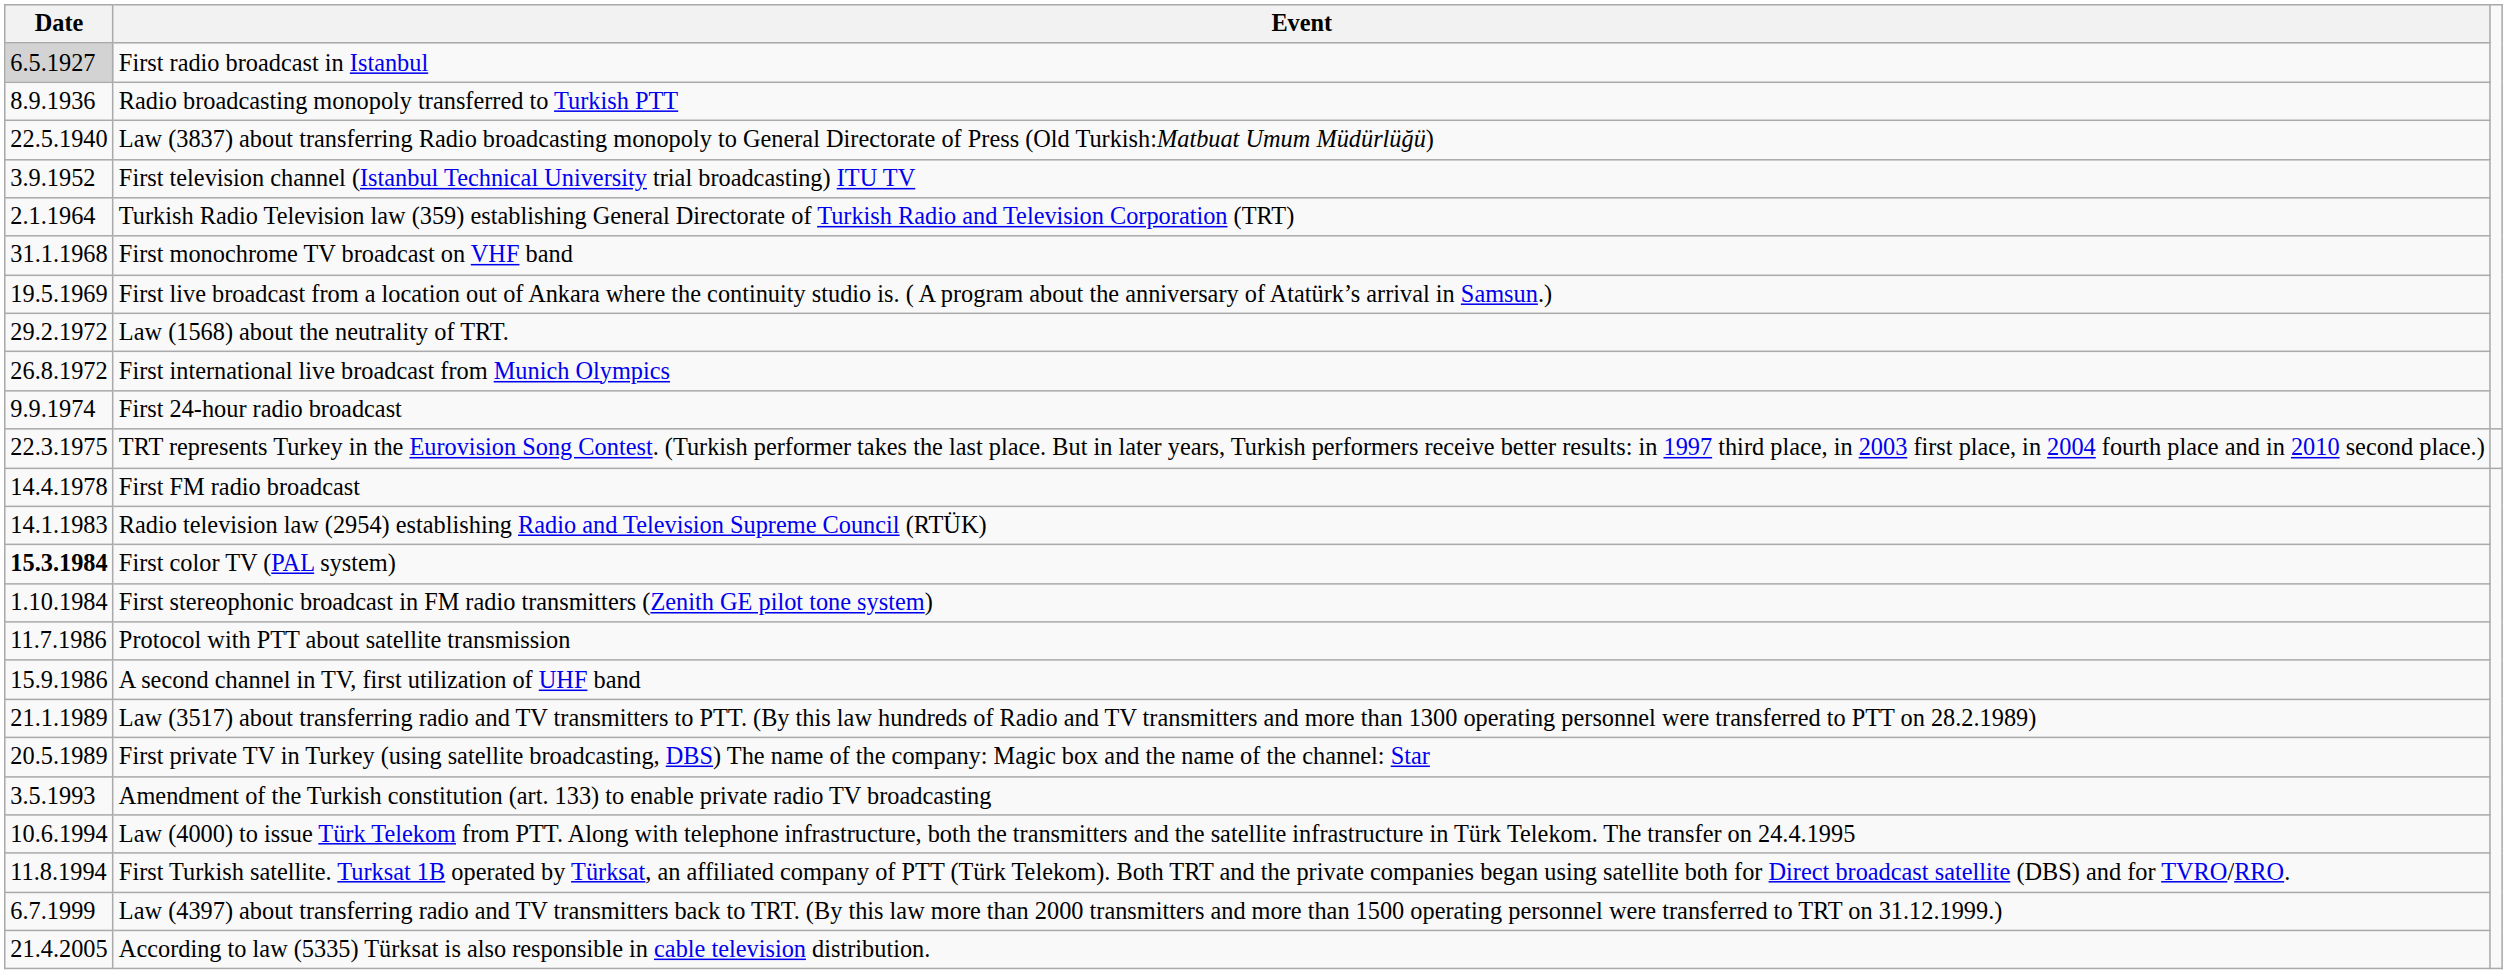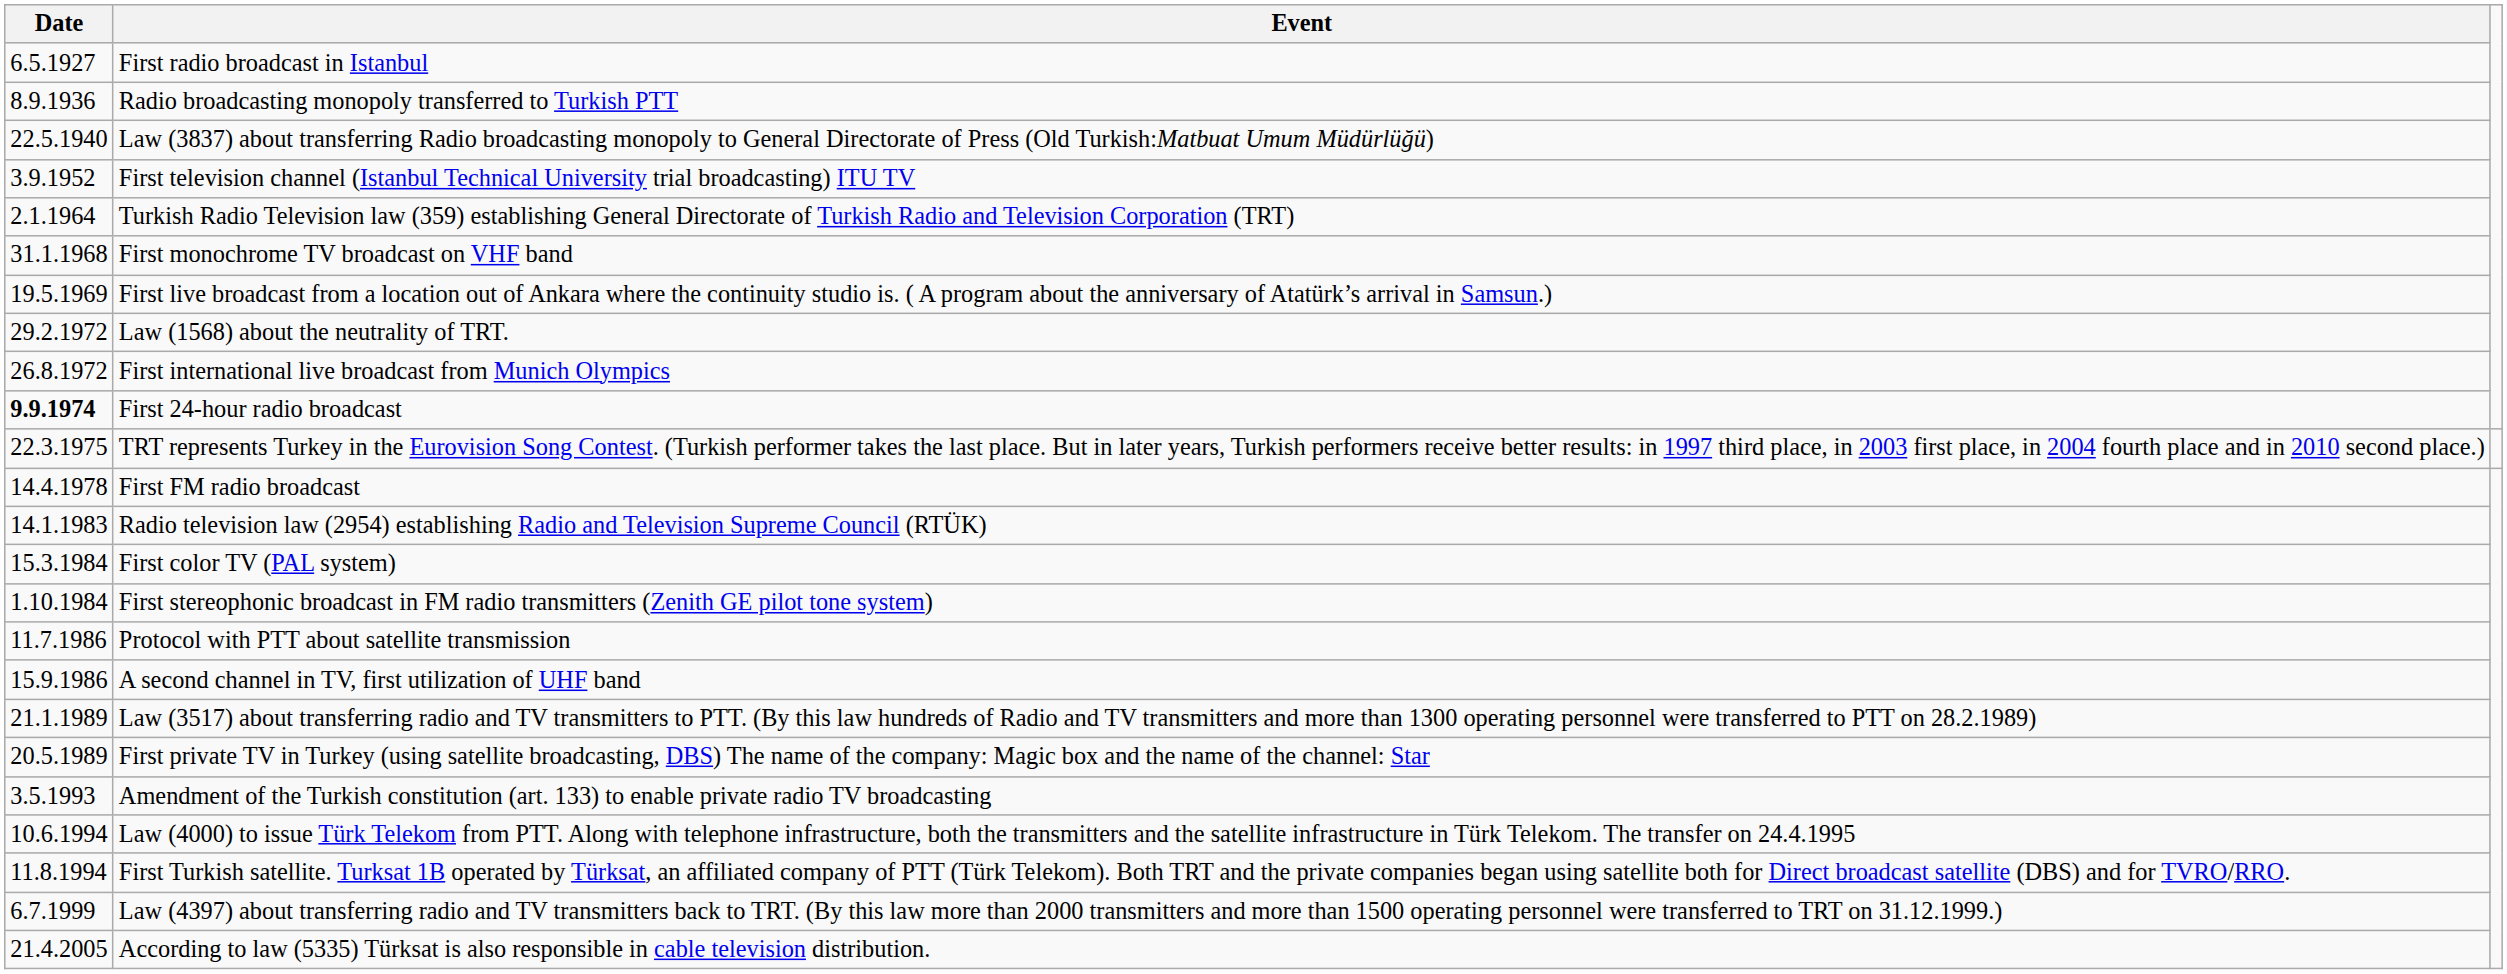(53, 62) lightgrey background -> (53, 62) no background
(53, 409) normal -> (53, 409) bold
(59, 563) bold -> (59, 563) normal
